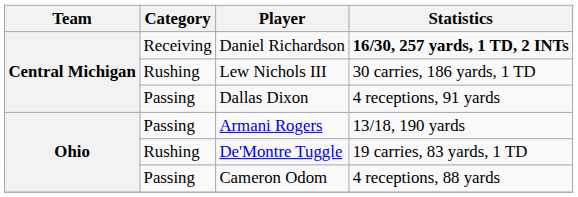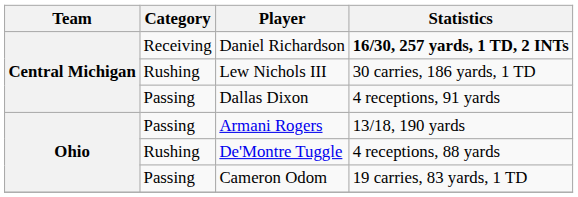(440, 151) 19 carries, 83 yards, 1 TD -> (426, 151) 4 receptions, 88 yards
(426, 178) 4 receptions, 88 yards -> (440, 178) 19 carries, 83 yards, 1 TD
